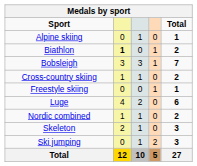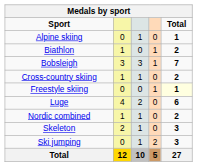(122, 50) bold -> (122, 50) normal
(177, 90) no background -> (177, 90) lightyellow background
